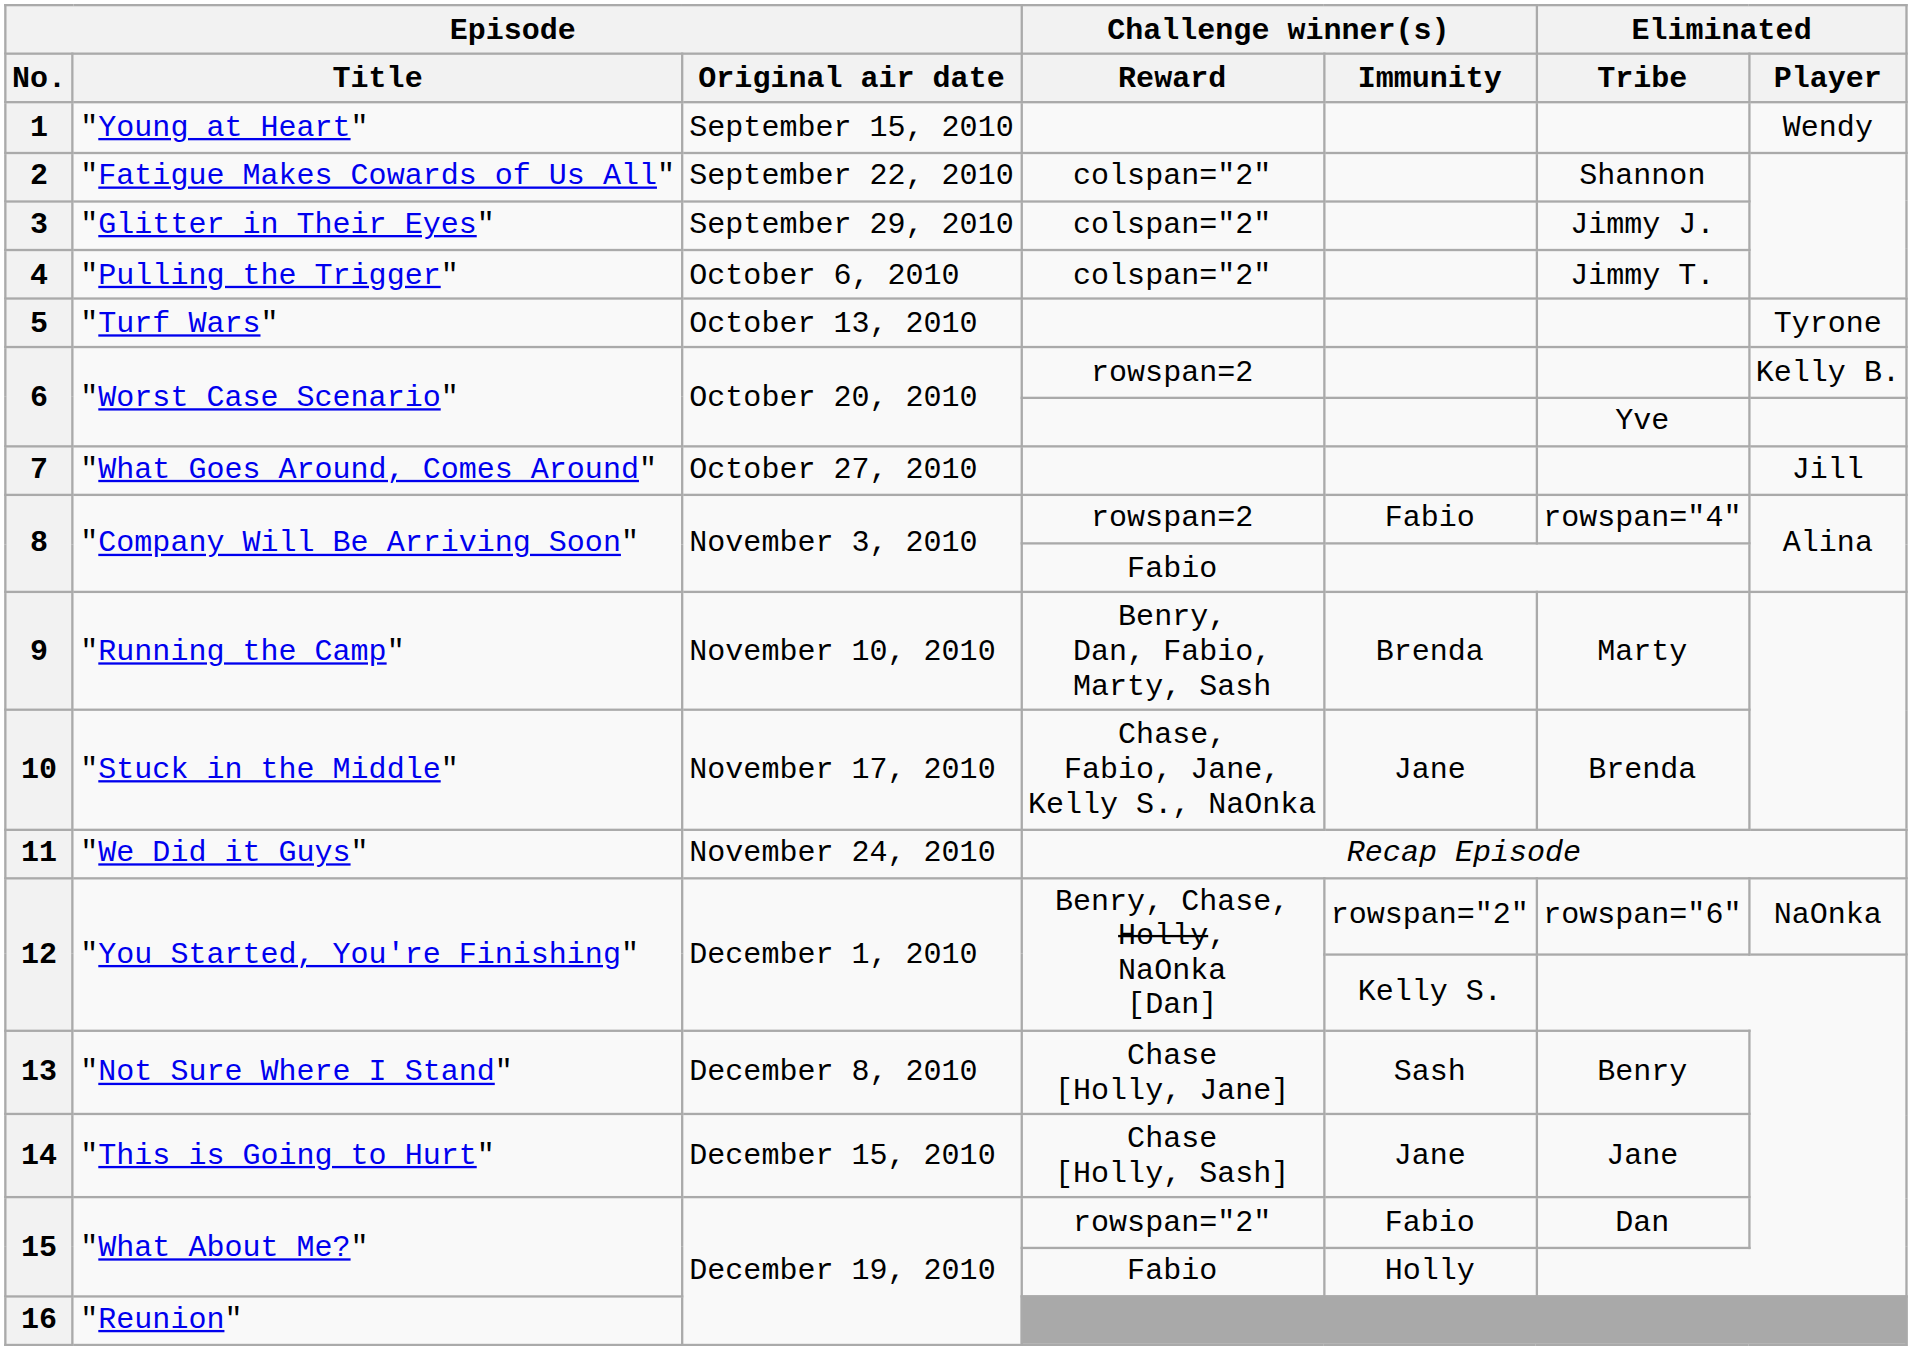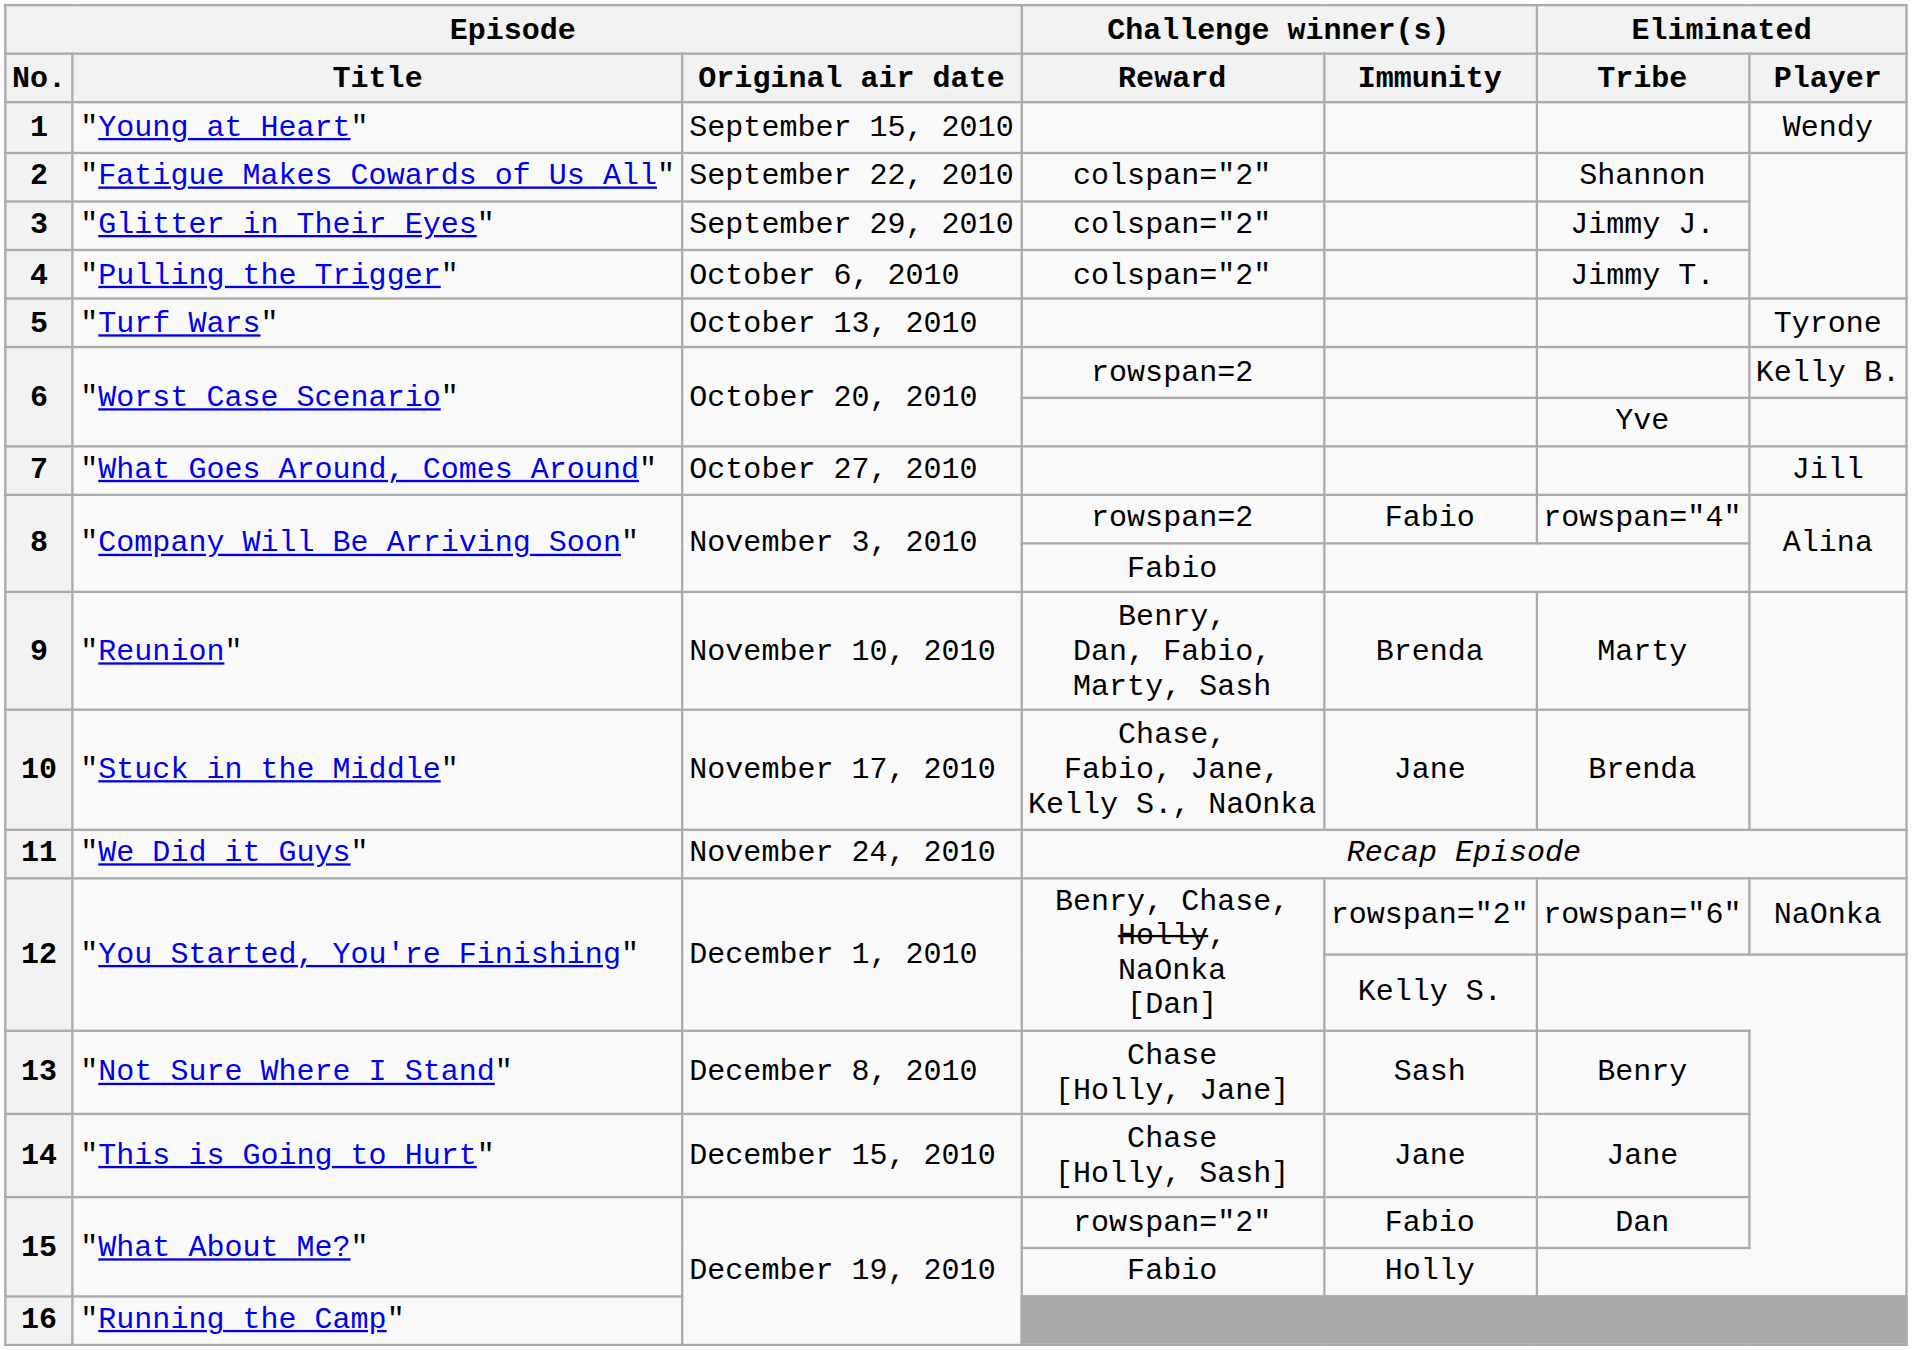(242, 652) "Running the Camp" -> (161, 652) "Reunion"
(161, 1320) "Reunion" -> (242, 1320) "Running the Camp"
